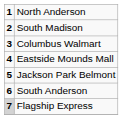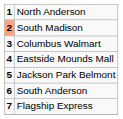(9, 28) no background -> (9, 28) lightsalmon background
(9, 106) lightgrey background -> (9, 106) no background
